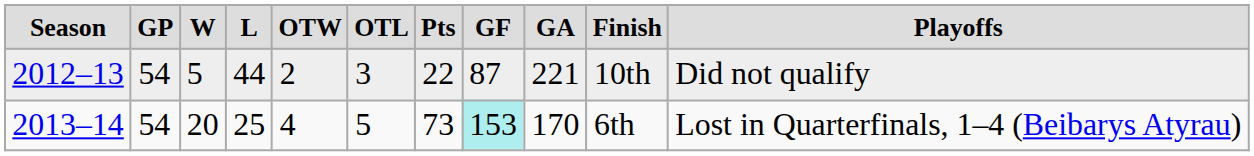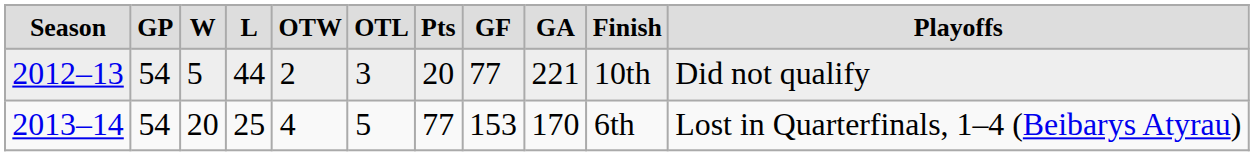(438, 73) 22 -> (438, 73) 20
(485, 73) 87 -> (485, 73) 77
(438, 124) 73 -> (438, 124) 77
(493, 124) paleturquoise background -> (493, 124) no background
